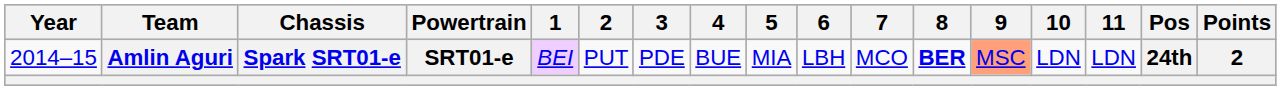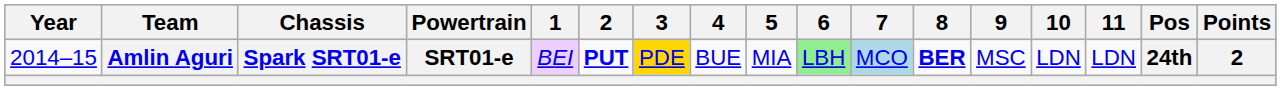(606, 57) normal -> (606, 57) bold
(662, 57) no background -> (662, 57) gold background
(824, 57) no background -> (824, 57) lightgreen background
(882, 57) no background -> (882, 57) lightblue background
(1001, 57) lightsalmon background -> (1001, 57) no background
